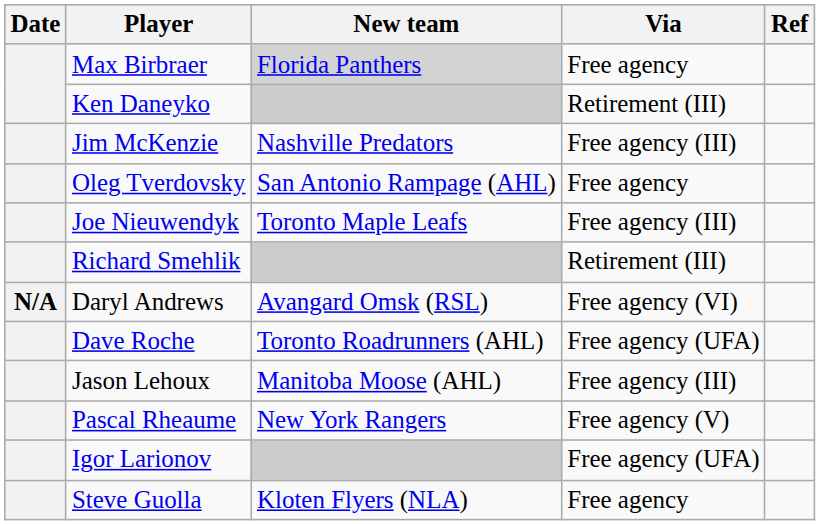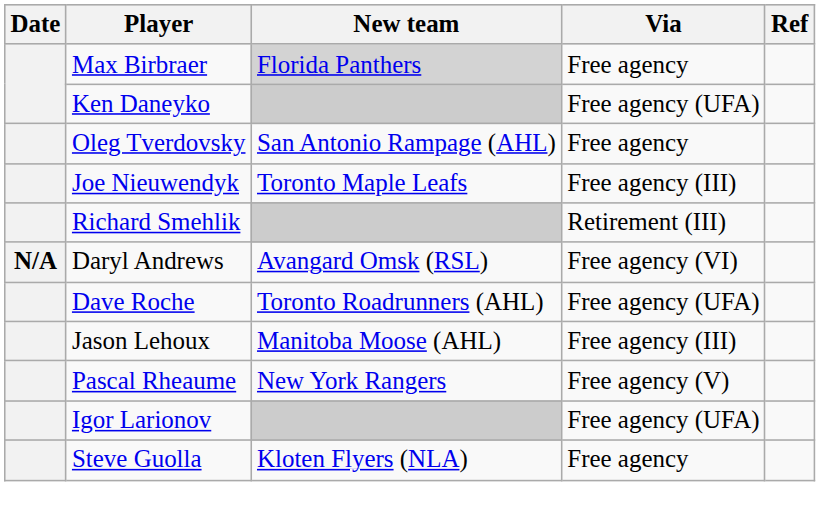(647, 103) Retirement (III) -> (663, 103) Free agency (UFA)
- row: (145, 143)
